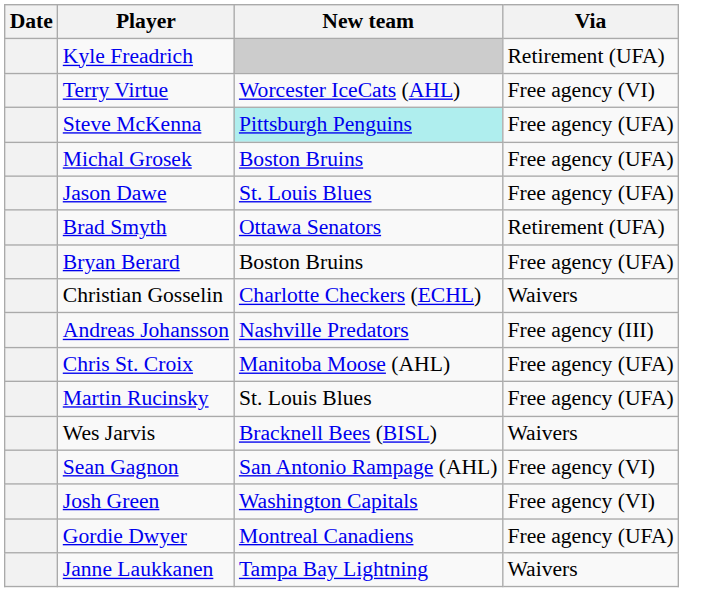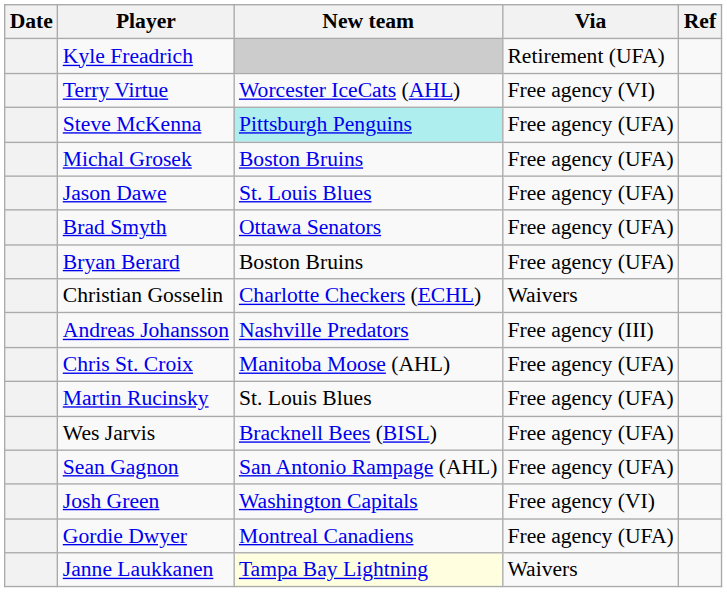+ column: (700, 21)
(586, 227) Retirement (UFA) -> (591, 227) Free agency (UFA)
(543, 432) Waivers -> (591, 432) Free agency (UFA)
(581, 466) Free agency (VI) -> (591, 466) Free agency (UFA)
(334, 569) no background -> (334, 569) lightyellow background
